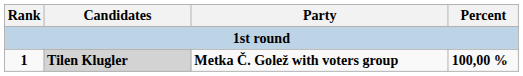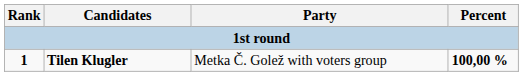(87, 60) lightgrey background -> (87, 60) no background
(296, 60) bold -> (291, 60) normal
